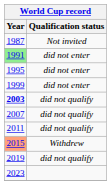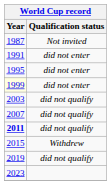(15, 55) lightgreen background -> (15, 55) no background
(15, 85) no background -> (15, 85) lightyellow background
(15, 99) bold -> (15, 99) normal
(15, 129) normal -> (15, 129) bold
(15, 143) lightsalmon background -> (15, 143) no background
